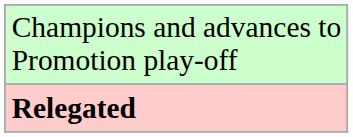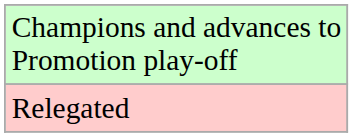(74, 107) bold -> (71, 107) normal
